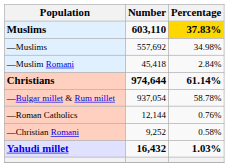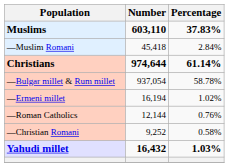(204, 30) gold background -> (204, 30) no background
- row: (27, 47)
+ row: (36, 98)
